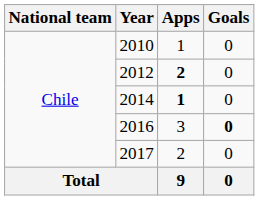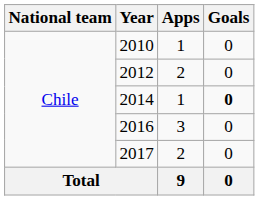(181, 72) bold -> (181, 72) normal
(181, 99) bold -> (181, 99) normal
(229, 99) normal -> (229, 99) bold
(229, 126) bold -> (229, 126) normal
